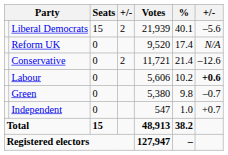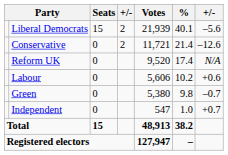rows swapped: (38, 61) <-> (36, 45)
(211, 77) bold -> (211, 77) normal
